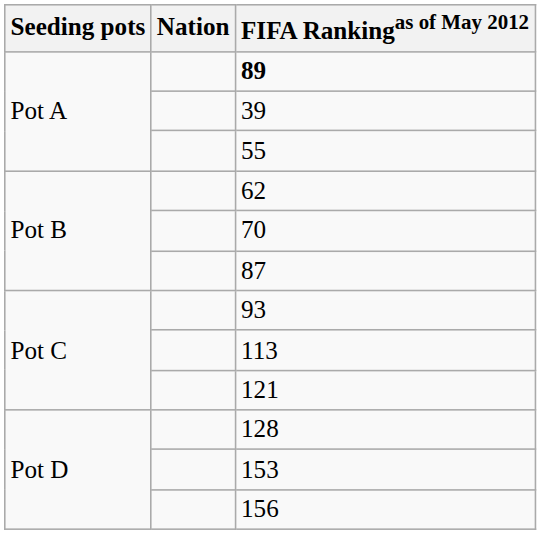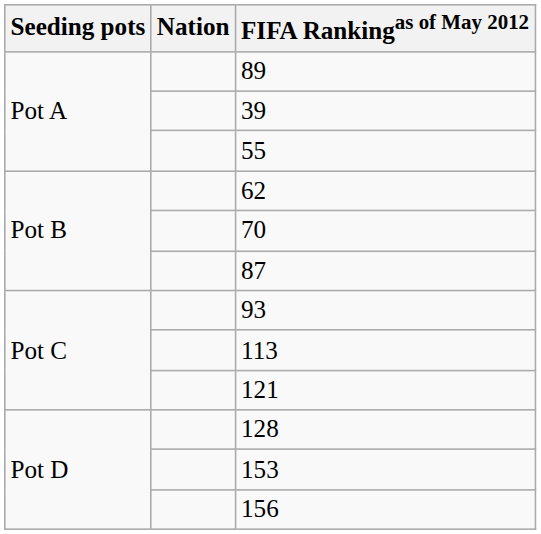(254, 71) bold -> (254, 71) normal
